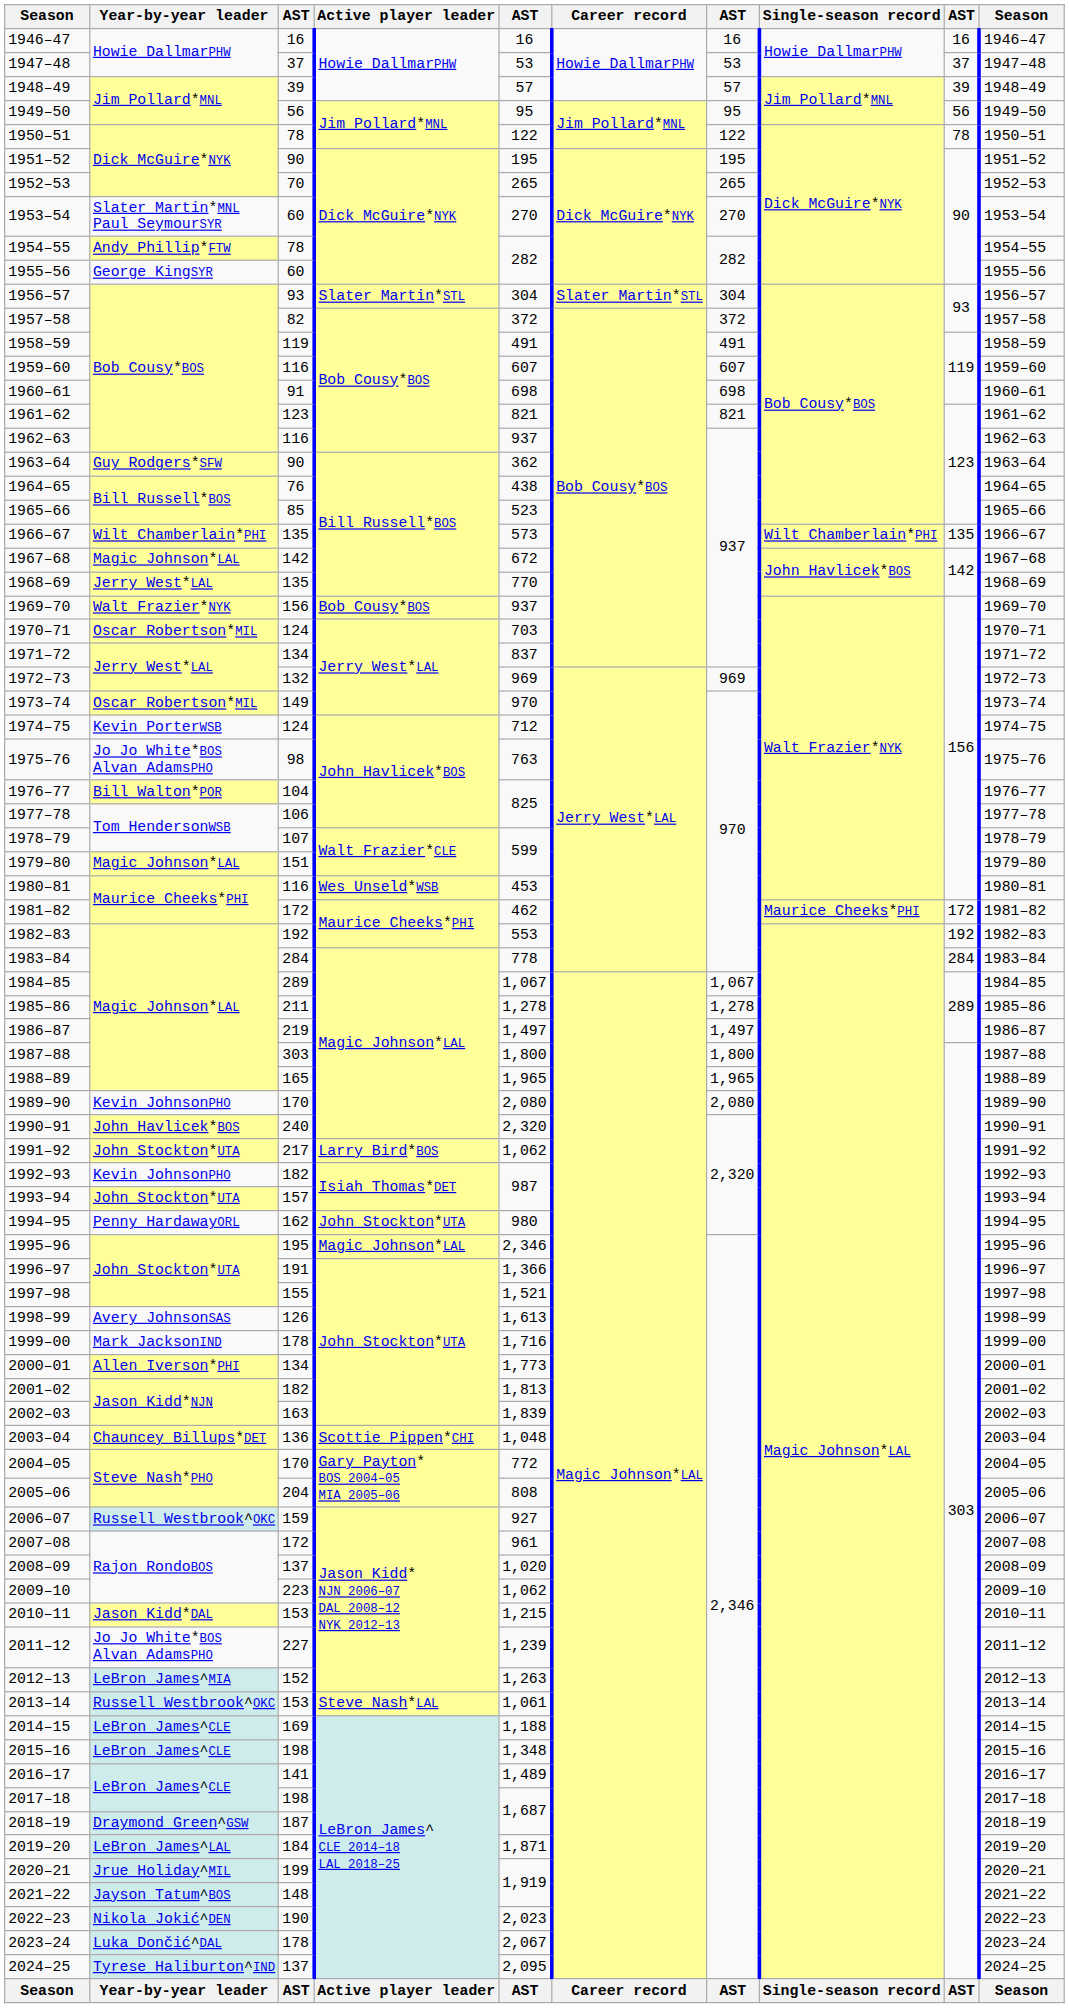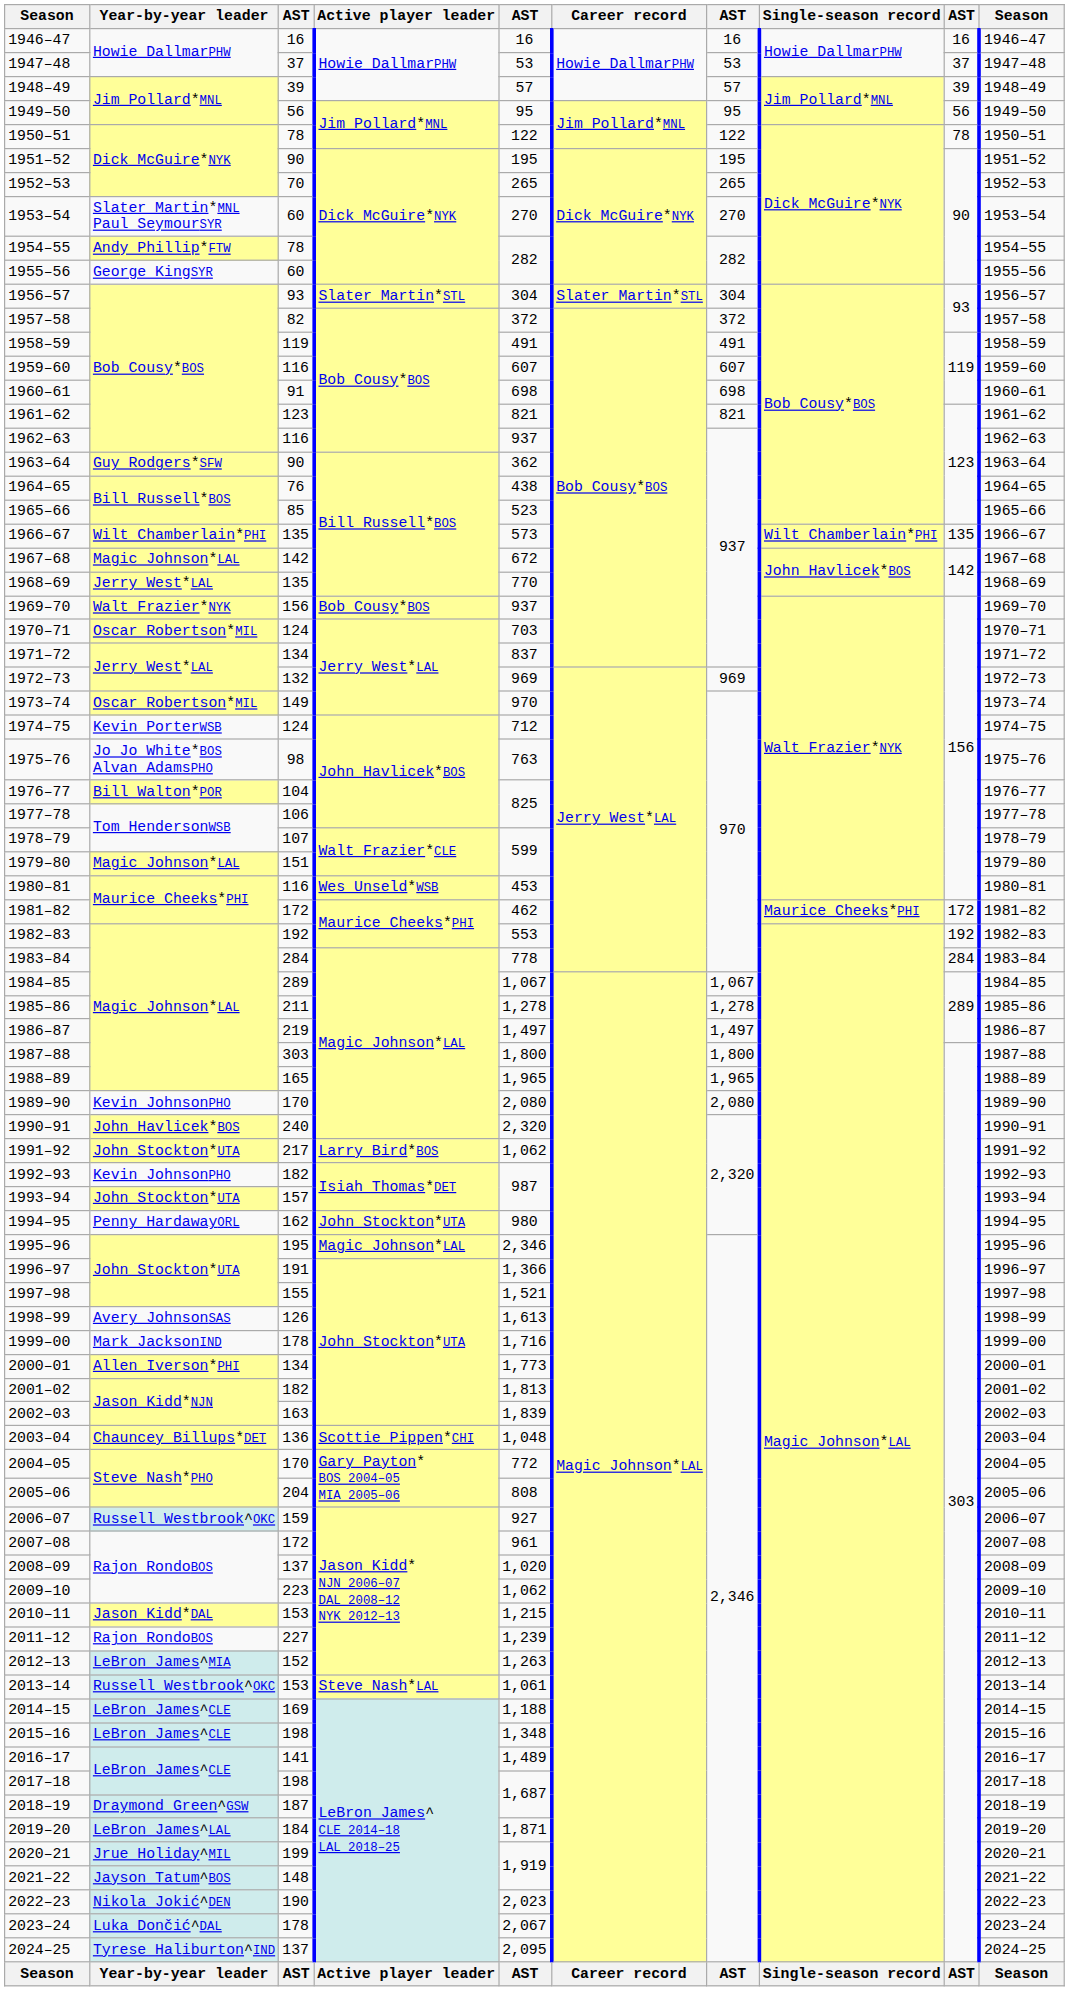(184, 1648) Jo Jo White*BOS Alvan AdamsPHO -> (153, 1639) Rajon RondoBOS
